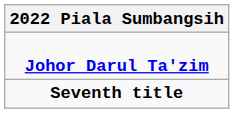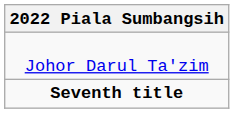(117, 66) bold -> (117, 66) normal
